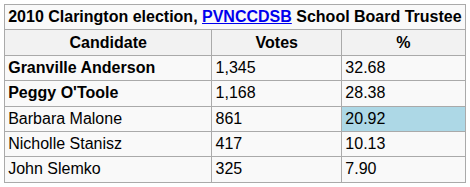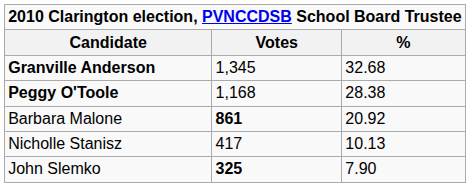(229, 118) normal -> (229, 118) bold
(365, 118) lightblue background -> (365, 118) no background
(229, 169) normal -> (229, 169) bold
